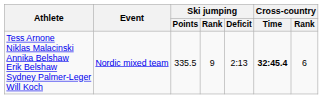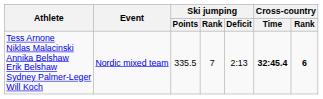(212, 63) 9 -> (212, 63) 7
(304, 63) normal -> (304, 63) bold
